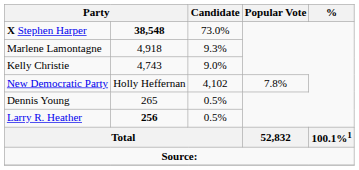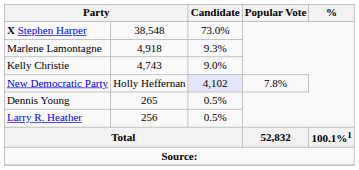(149, 30) bold -> (149, 30) normal
(215, 83) no background -> (215, 83) lavender background
(149, 118) bold -> (149, 118) normal
